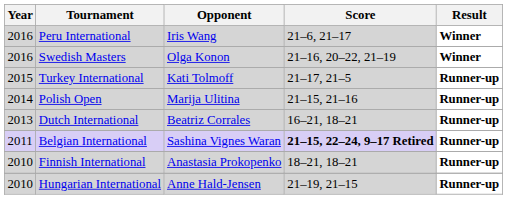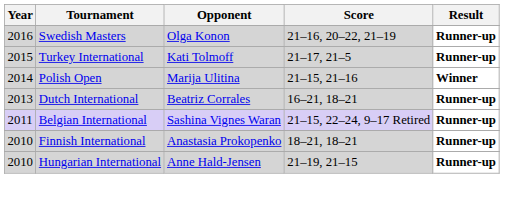- row: (85, 36)
(460, 57) Winner -> (466, 36) Runner-up
(469, 99) Runner-up -> (457, 78) Winner
(360, 141) bold -> (359, 120) normal
